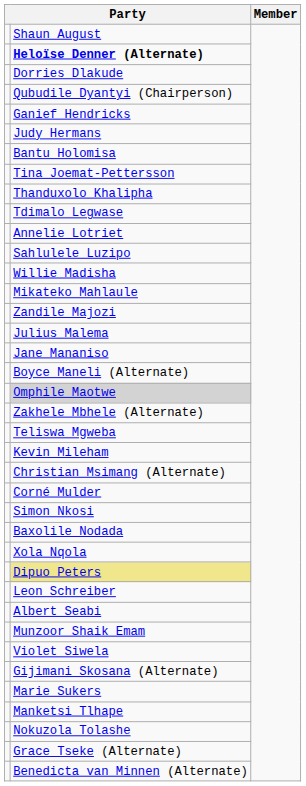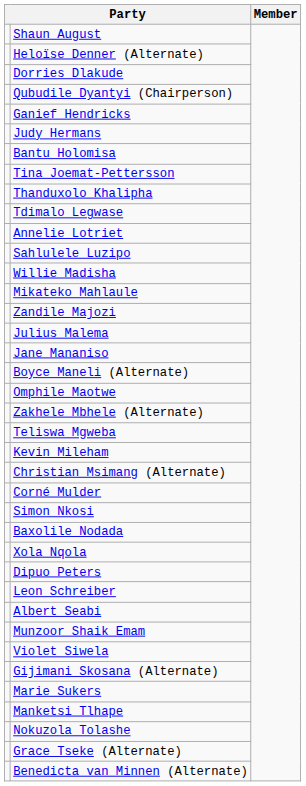(109, 54) bold -> (109, 54) normal
(65, 393) lightgrey background -> (65, 393) no background
(57, 572) khaki background -> (57, 572) no background
